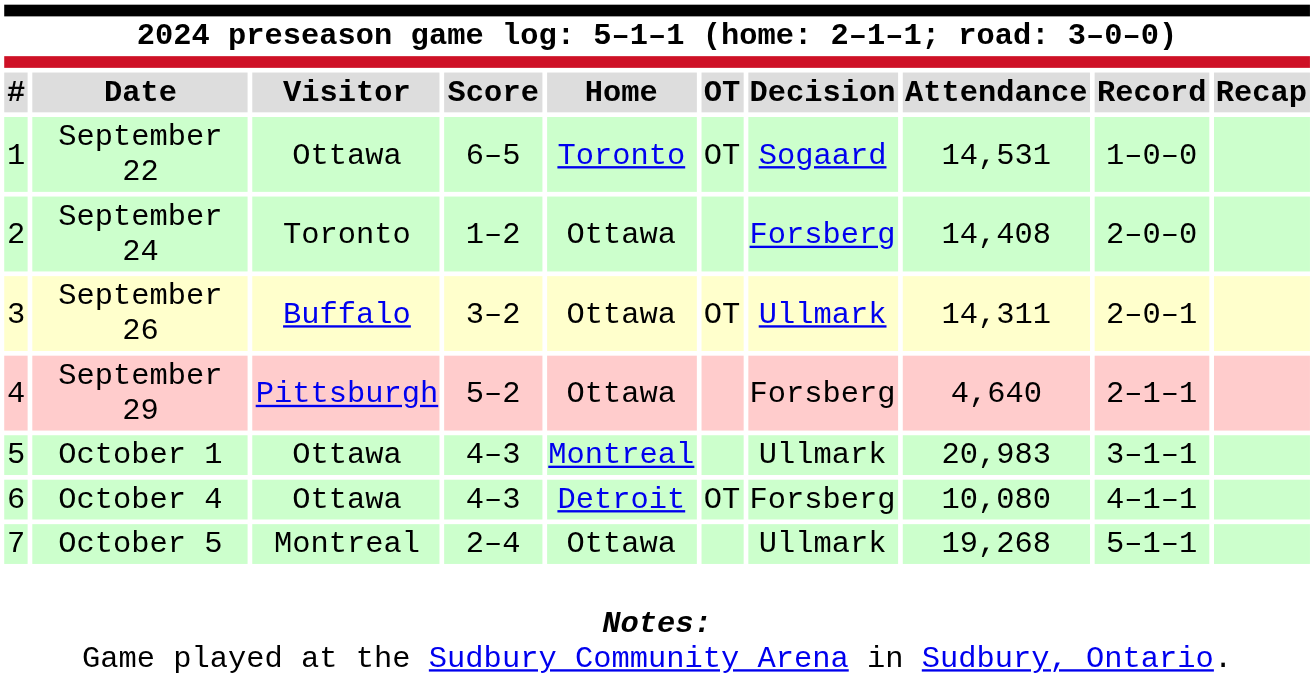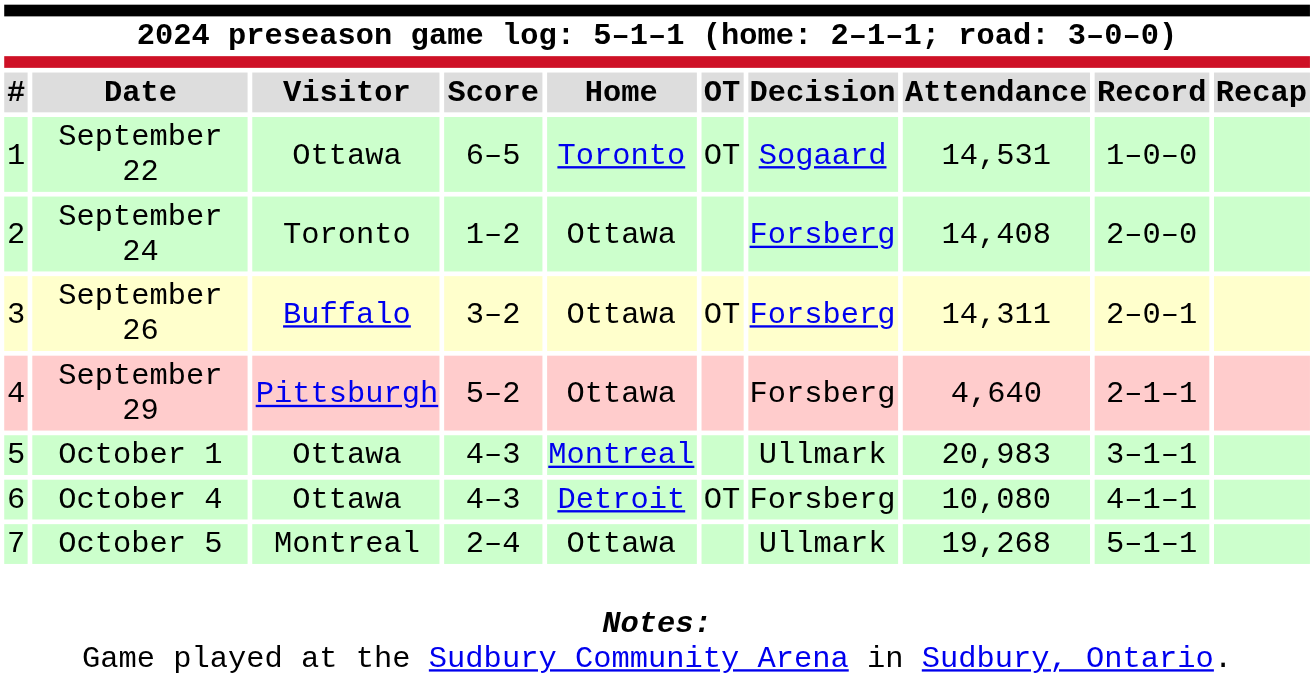(823, 313) Ullmark -> (823, 313) Forsberg
